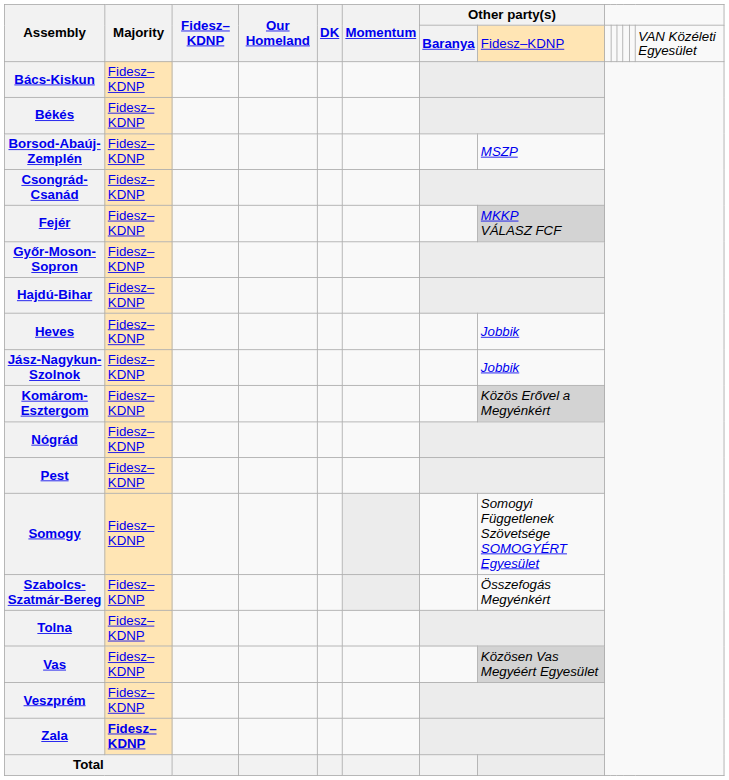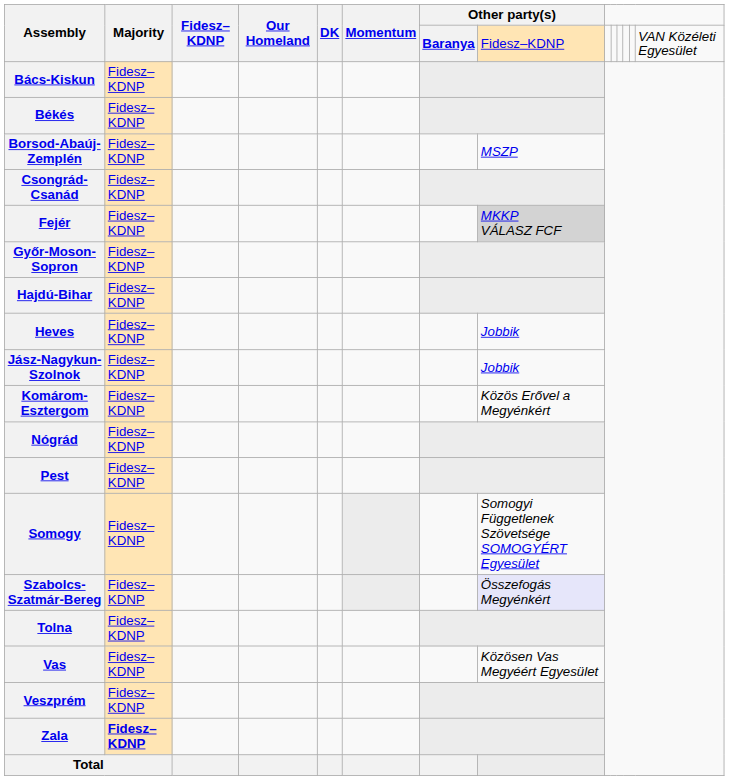(526, 403) lightgrey background -> (526, 403) no background
(516, 592) no background -> (516, 592) lavender background
(540, 664) lightgrey background -> (540, 664) no background
